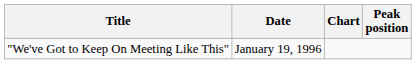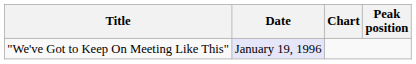(278, 48) no background -> (278, 48) lavender background
